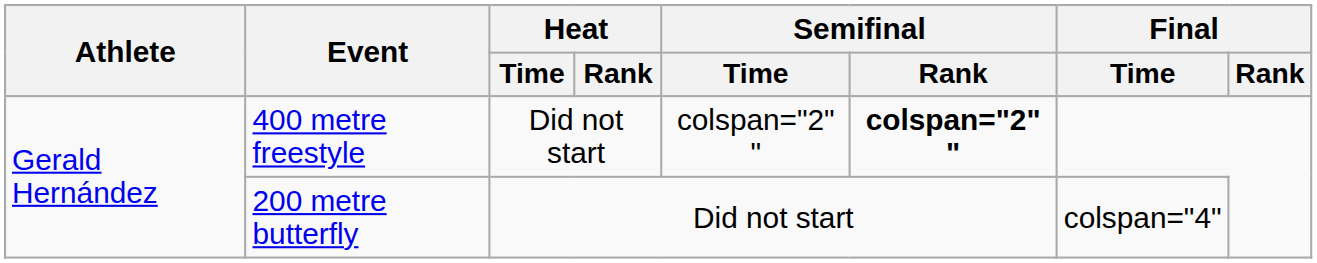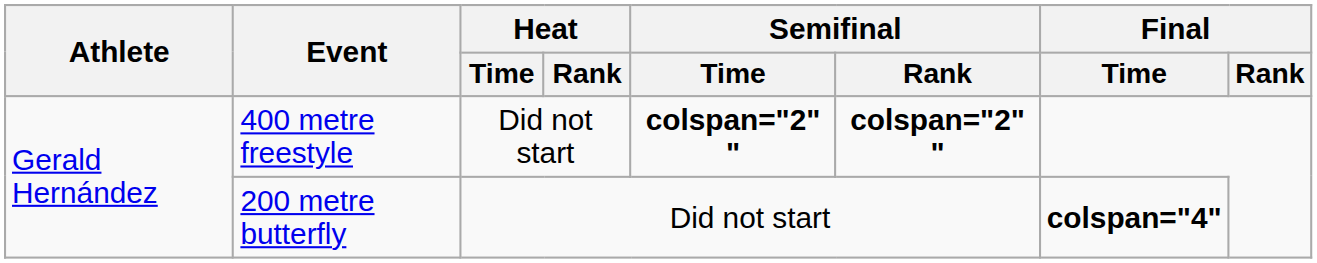(756, 137) normal -> (733, 137) bold
(1143, 217) normal -> (1134, 217) bold
